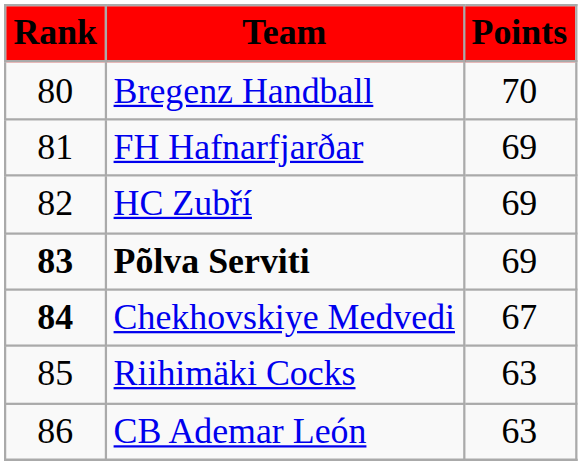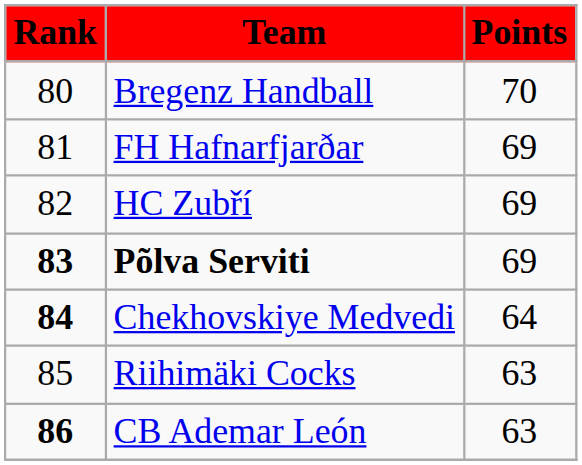(519, 317) 67 -> (519, 317) 64
(55, 430) normal -> (55, 430) bold
